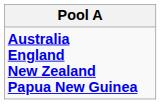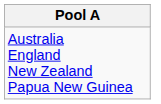(73, 63) bold -> (70, 63) normal
